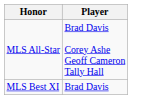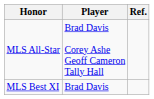+ column: (138, 12)
